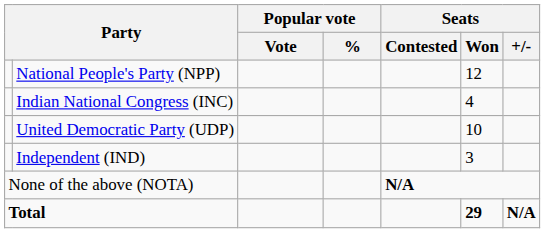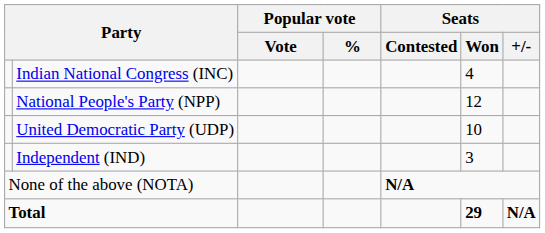rows swapped: (125, 102) <-> (118, 74)
